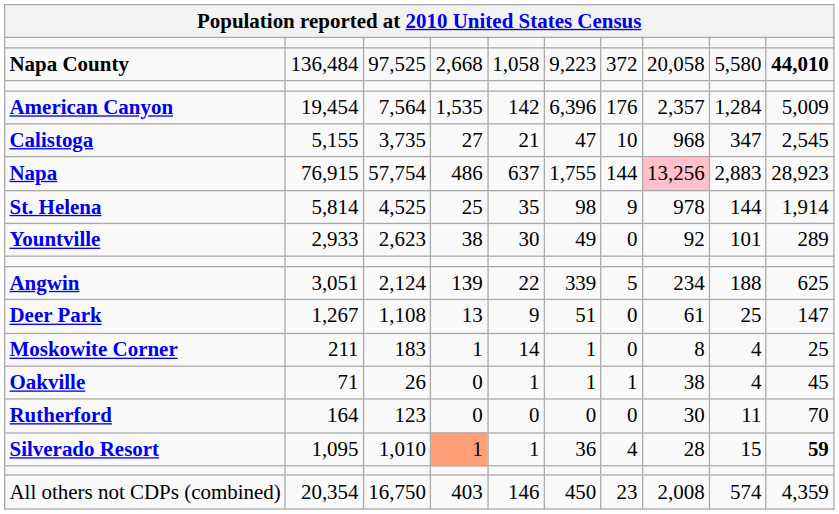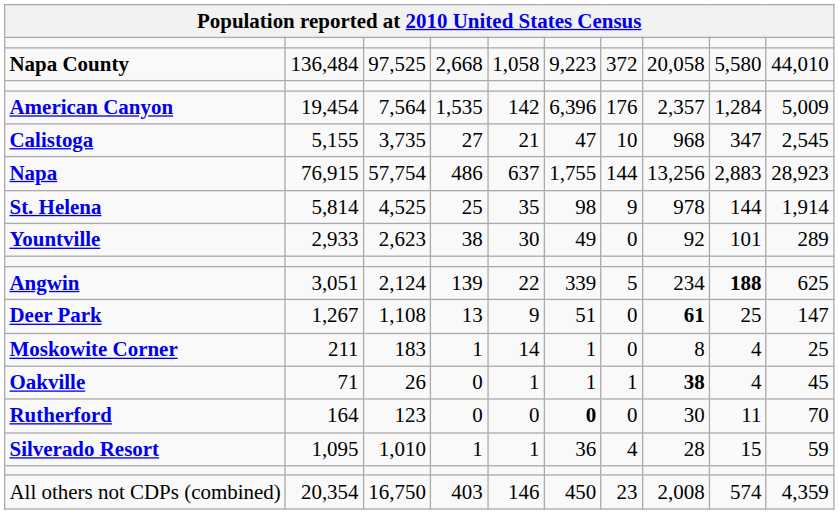(800, 64) bold -> (800, 64) normal
(676, 173) pink background -> (676, 173) no background
(746, 282) normal -> (746, 282) bold
(694, 316) normal -> (694, 316) bold
(694, 382) normal -> (694, 382) bold
(591, 415) normal -> (591, 415) bold
(477, 448) lightsalmon background -> (477, 448) no background
(818, 448) bold -> (818, 448) normal
